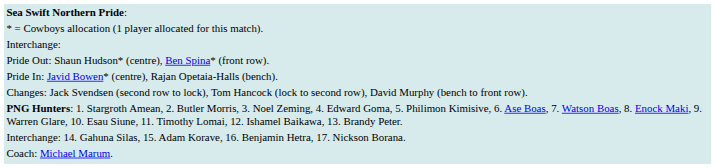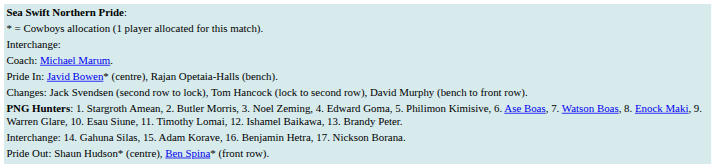(138, 60) Pride Out: Shaun Hudson* (centre), Ben Spina* (front row). -> (60, 60) Coach: Michael Marum.
(60, 153) Coach: Michael Marum. -> (138, 153) Pride Out: Shaun Hudson* (centre), Ben Spina* (front row).
